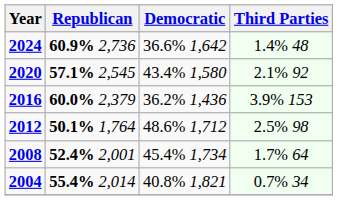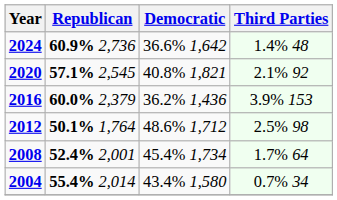(185, 72) 43.4% 1,580 -> (185, 72) 40.8% 1,821
(185, 180) 40.8% 1,821 -> (185, 180) 43.4% 1,580
